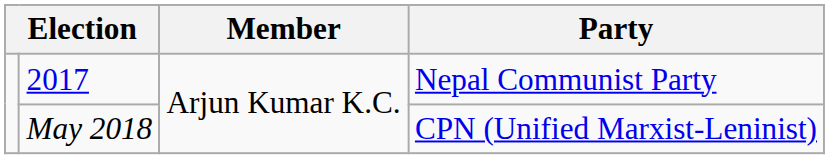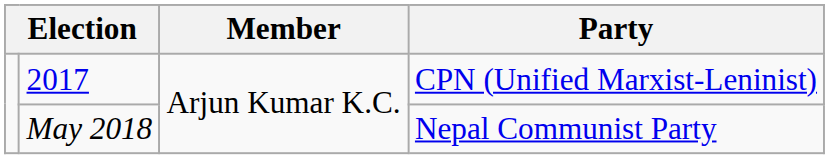(566, 78) Nepal Communist Party -> (616, 78) CPN (Unified Marxist-Leninist)
(616, 128) CPN (Unified Marxist-Leninist) -> (566, 128) Nepal Communist Party
